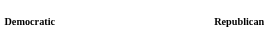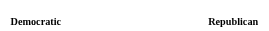- column: (135, 7)
